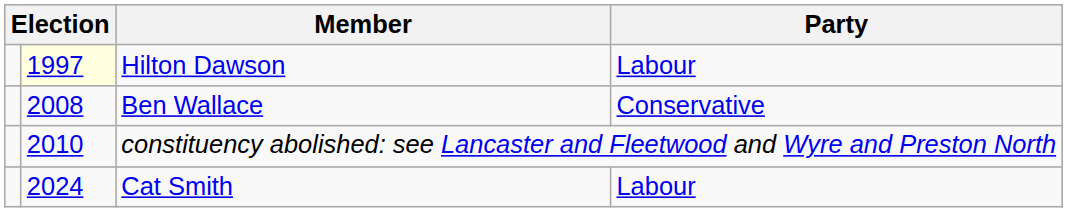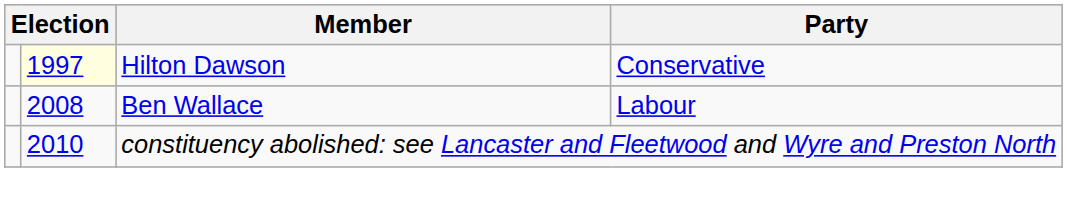(656, 65) Labour -> (691, 65) Conservative
(691, 105) Conservative -> (656, 105) Labour
- row: (177, 186)
